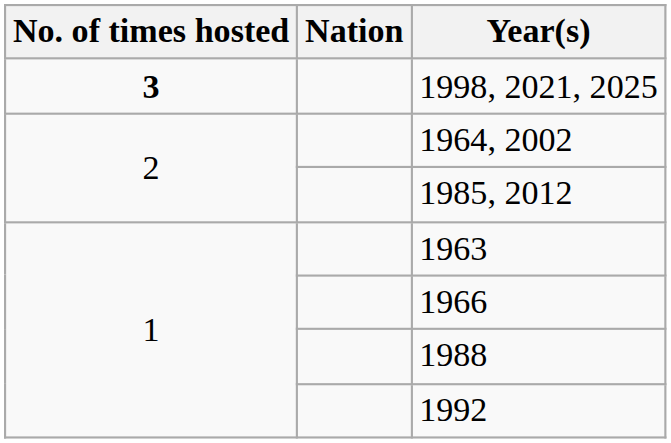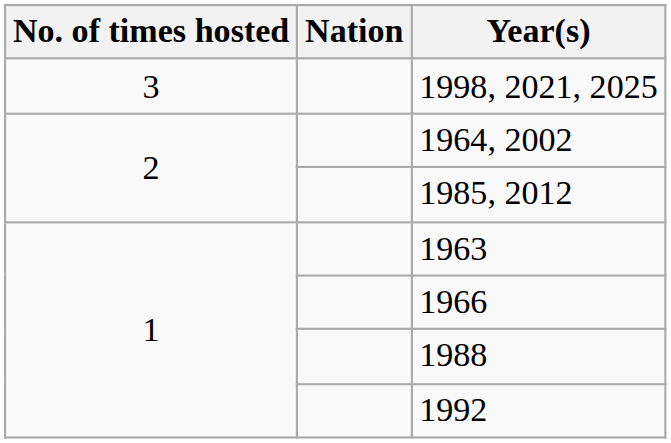(151, 85) bold -> (151, 85) normal
